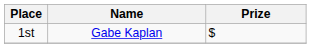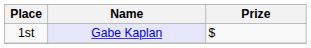(127, 33) no background -> (127, 33) lavender background
